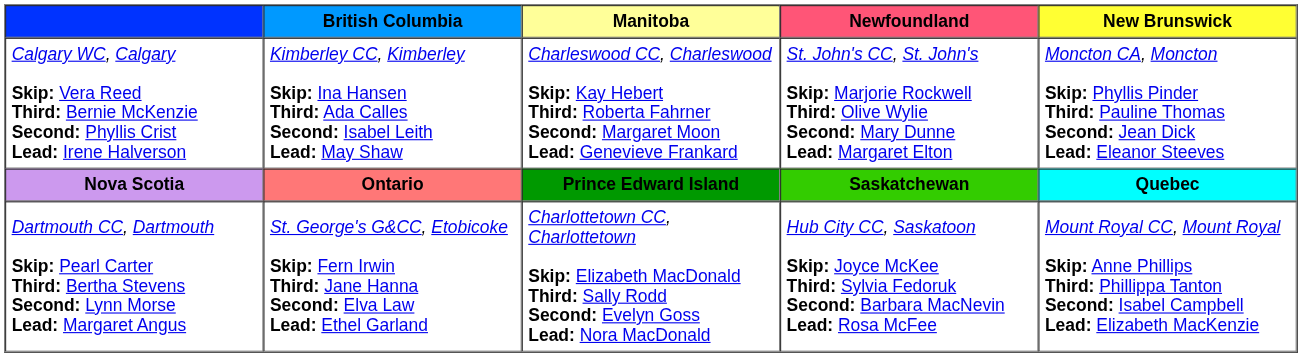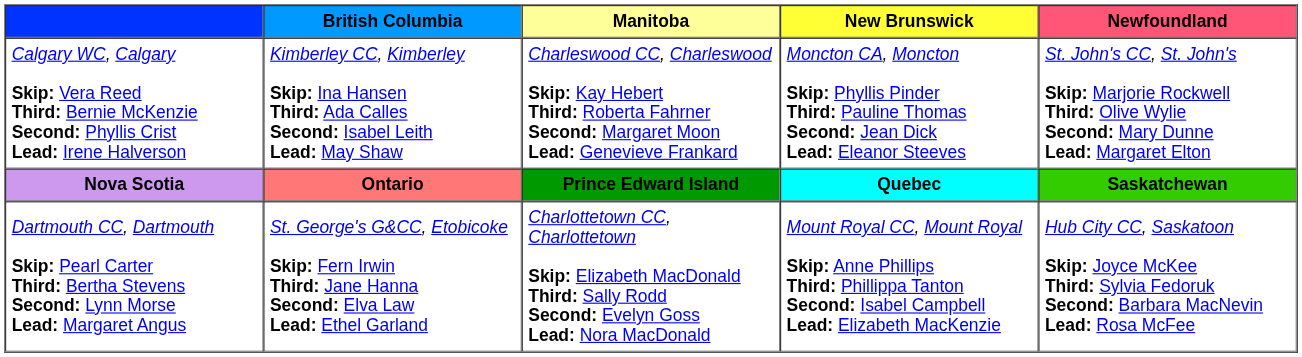columns swapped: (1168, 21) <-> (909, 21)
